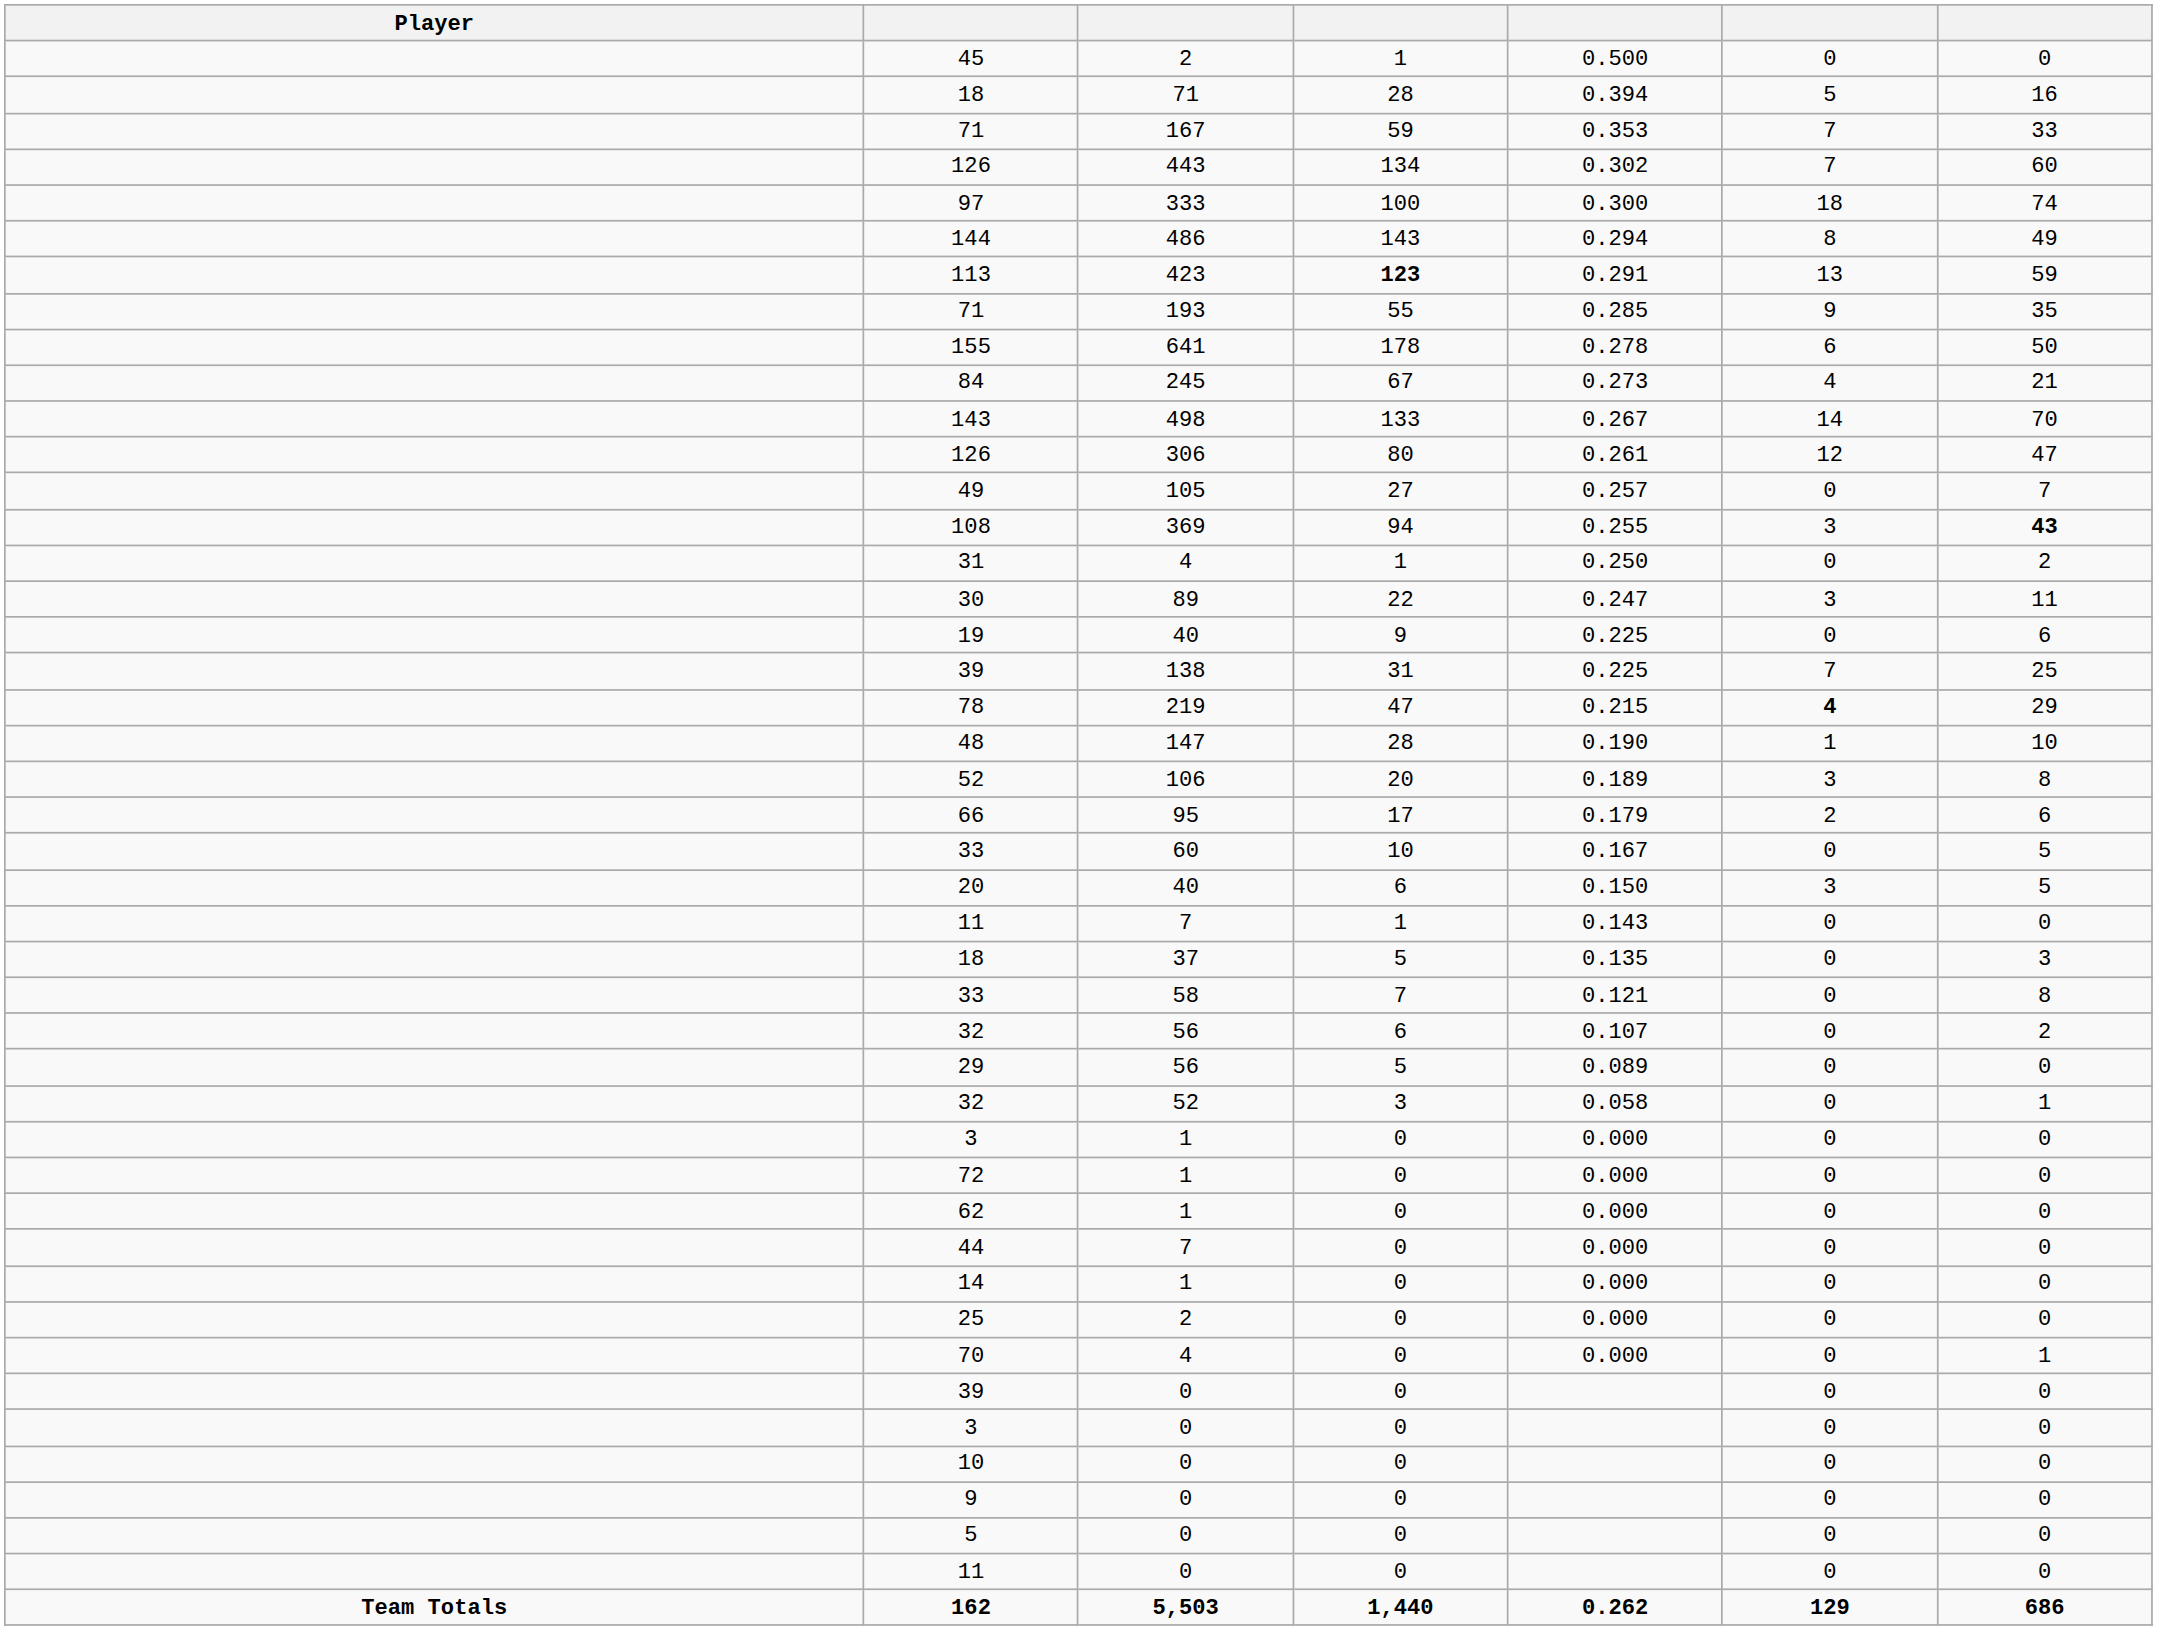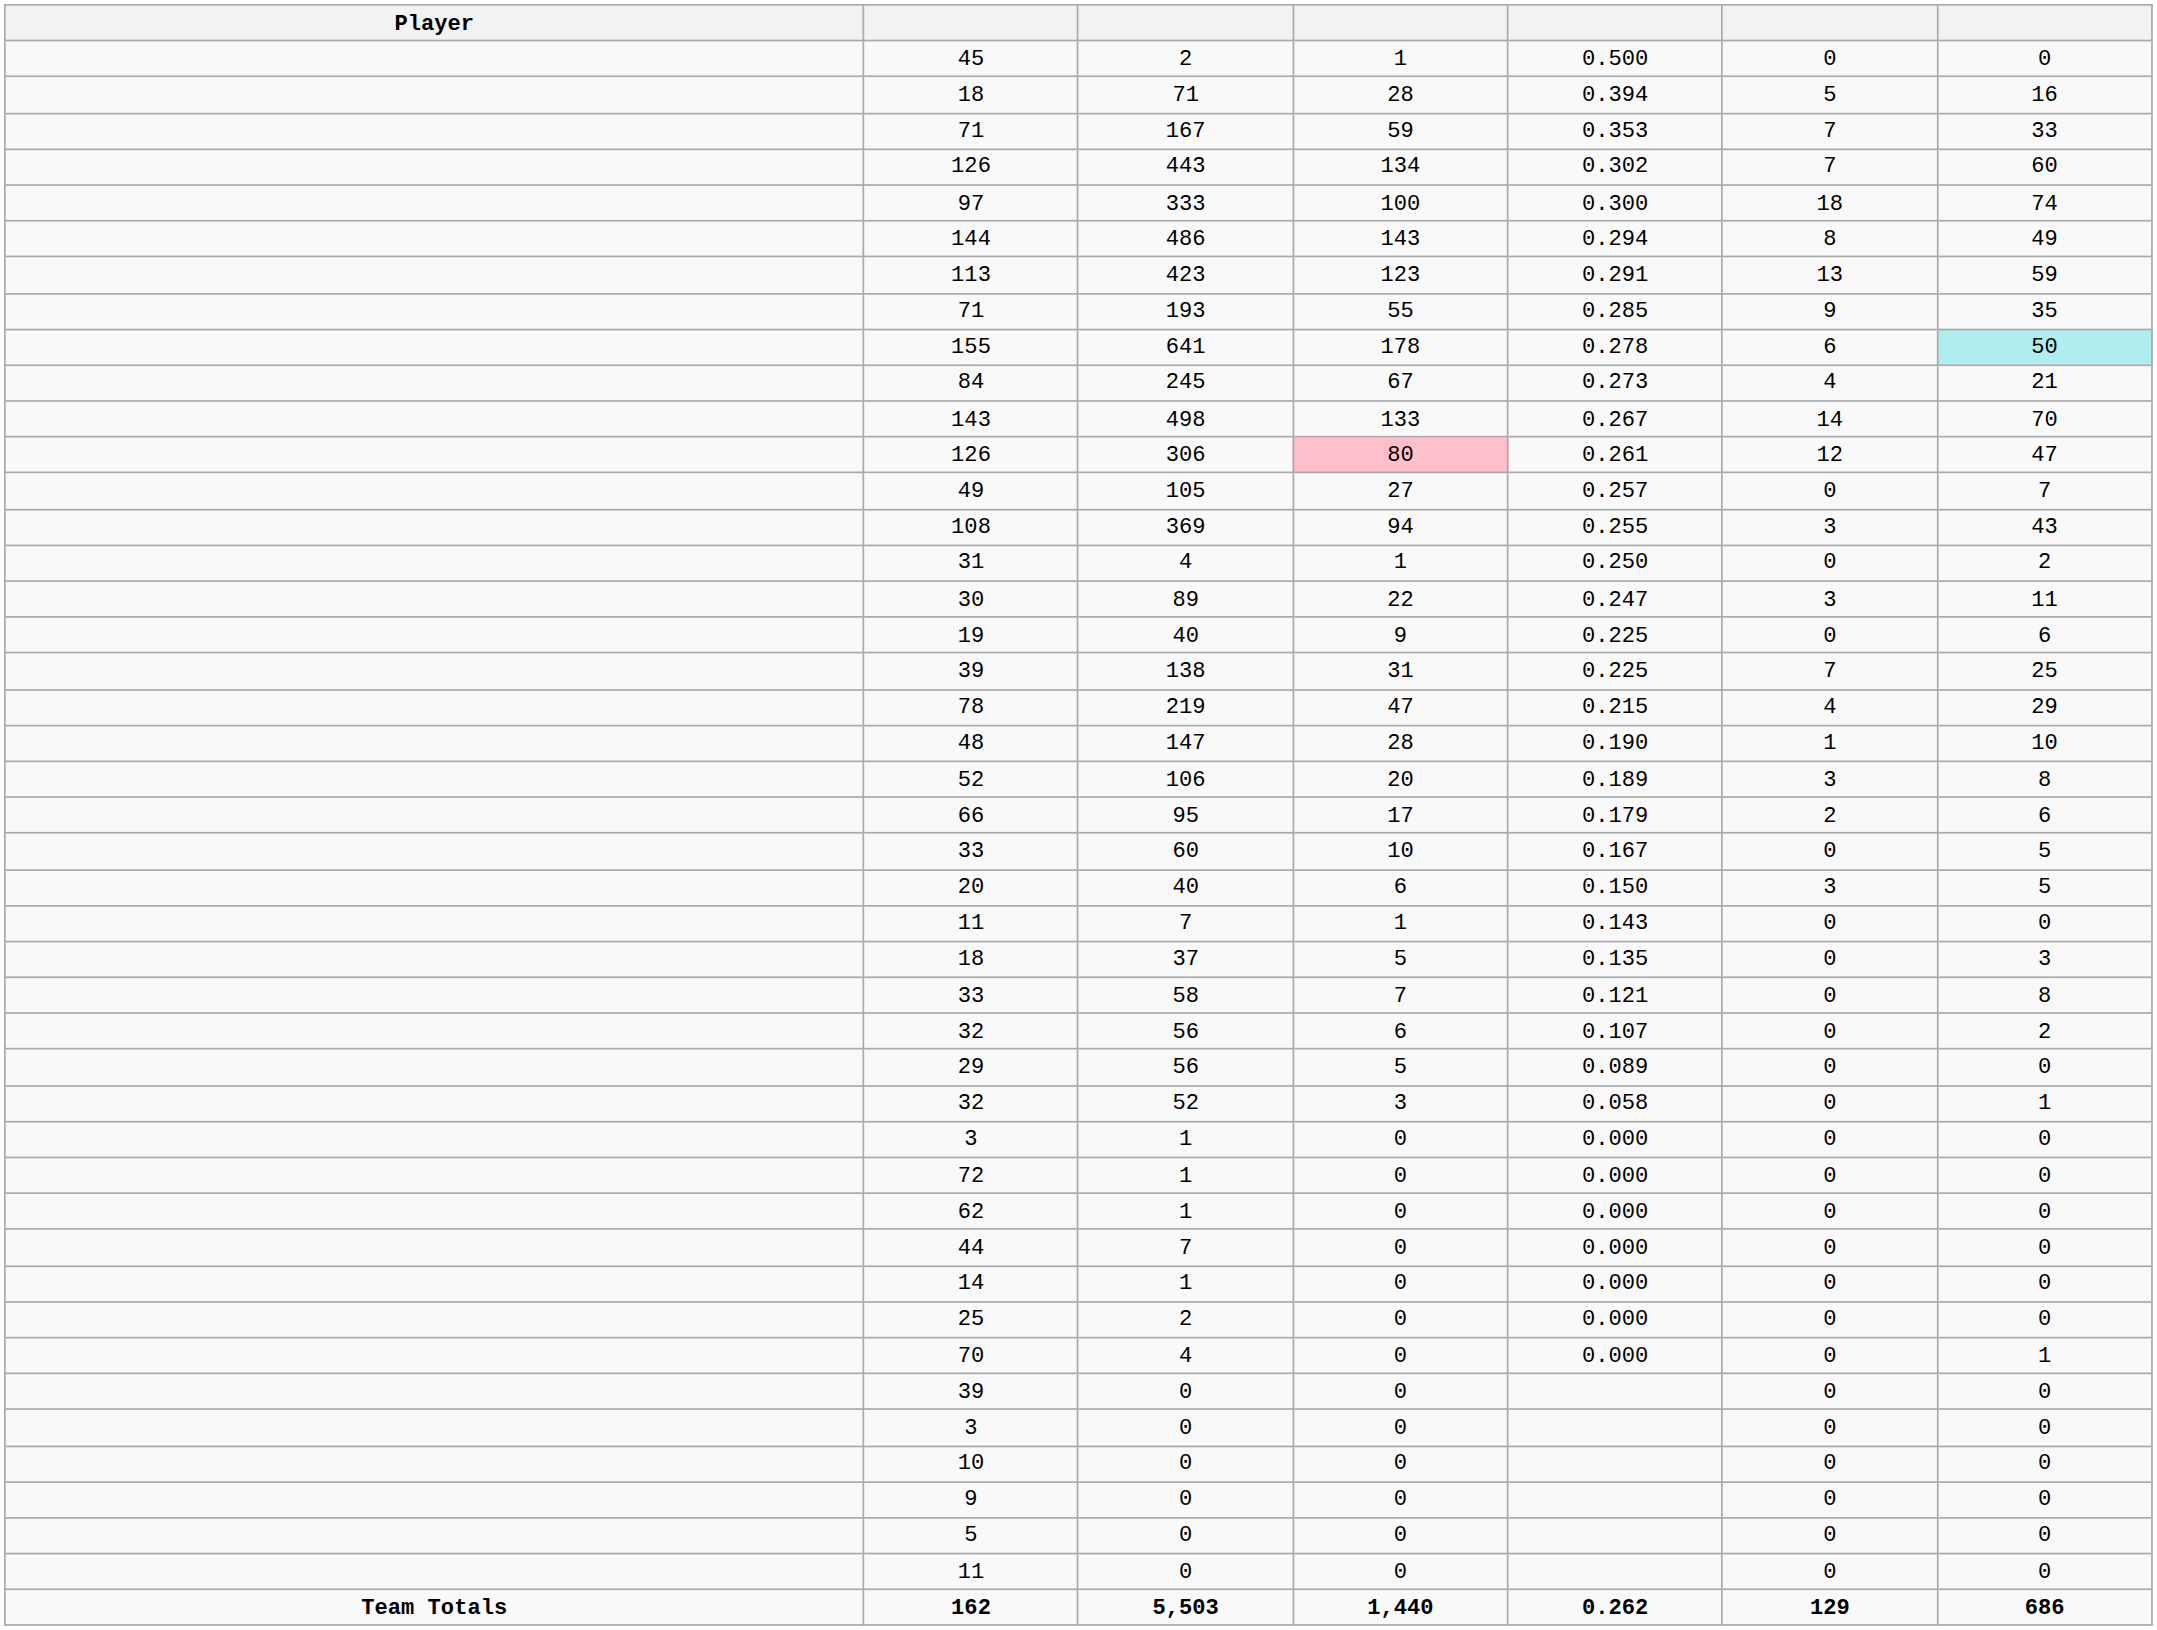(1400, 275) bold -> (1400, 275) normal
(2045, 347) no background -> (2045, 347) paleturquoise background
(1400, 455) no background -> (1400, 455) pink background
(2045, 527) bold -> (2045, 527) normal
(1830, 707) bold -> (1830, 707) normal
